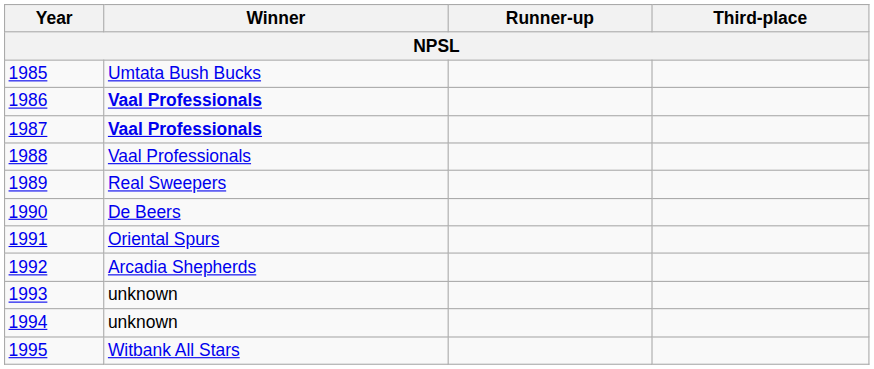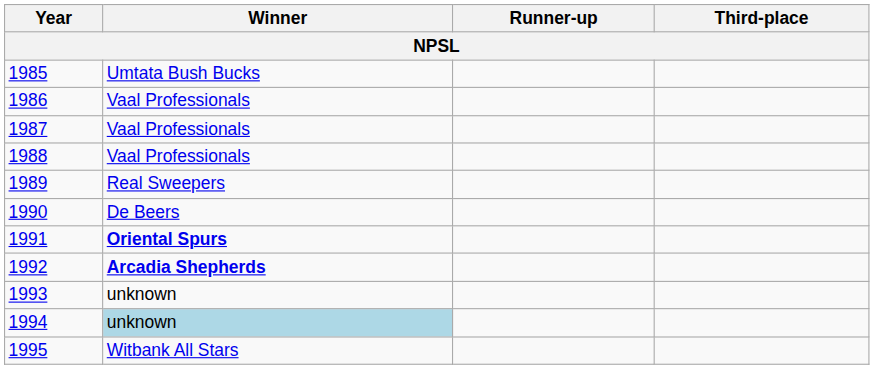(185, 101) bold -> (178, 101) normal
(185, 128) bold -> (178, 128) normal
(164, 239) normal -> (167, 239) bold
(182, 267) normal -> (186, 267) bold
(143, 322) no background -> (142, 322) lightblue background
